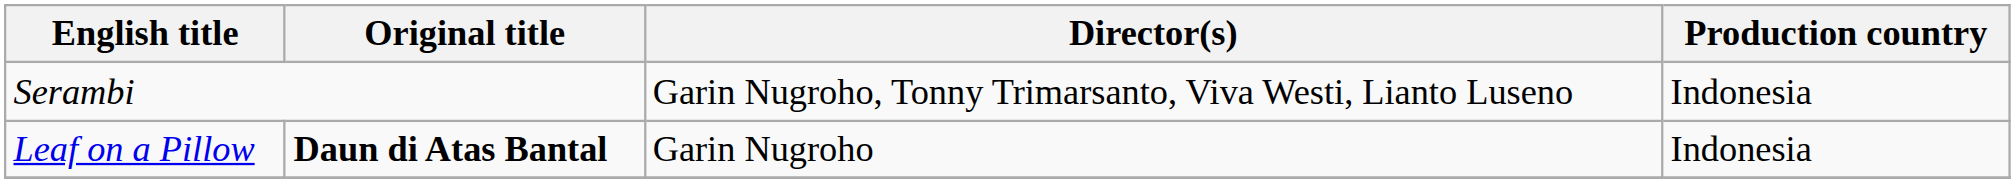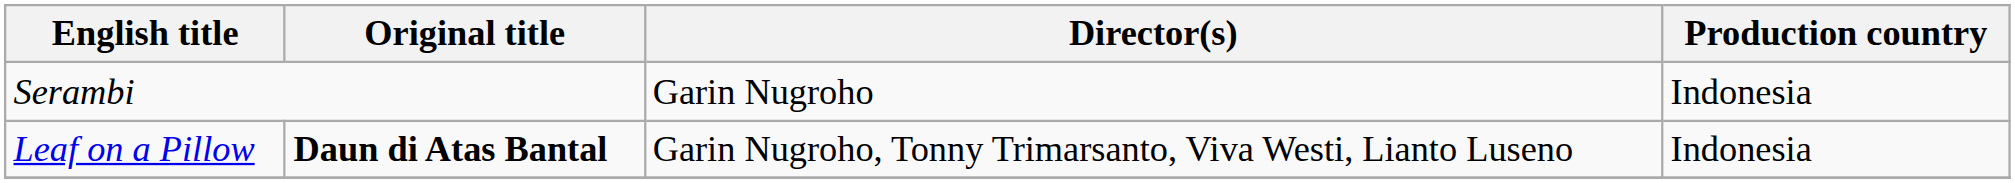(1113, 90) Garin Nugroho, Tonny Trimarsanto, Viva Westi, Lianto Luseno -> (763, 90) Garin Nugroho
(763, 148) Garin Nugroho -> (1113, 148) Garin Nugroho, Tonny Trimarsanto, Viva Westi, Lianto Luseno
